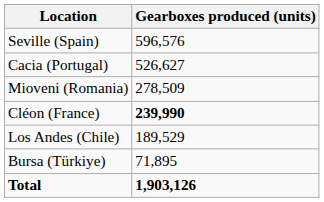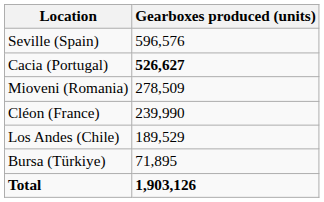(160, 64) normal -> (160, 64) bold
(160, 112) bold -> (160, 112) normal
